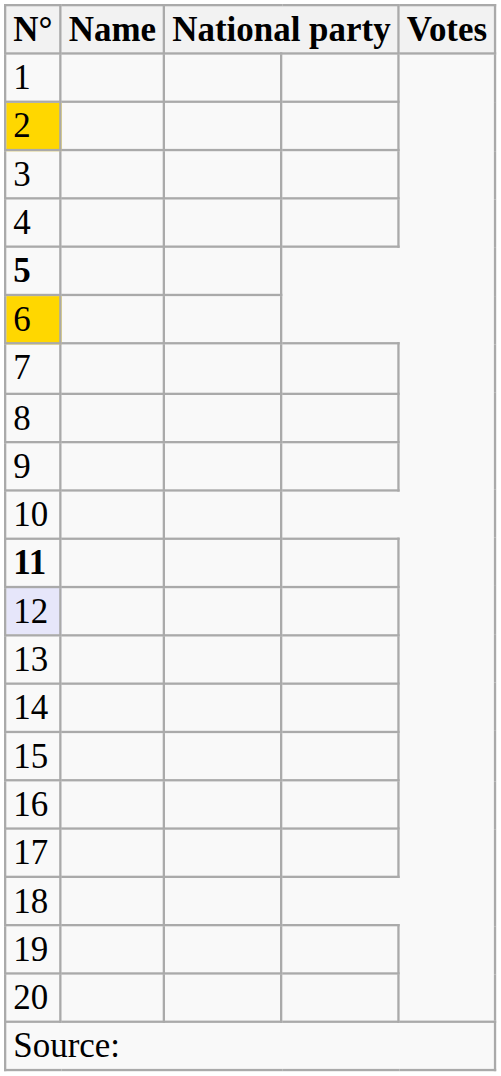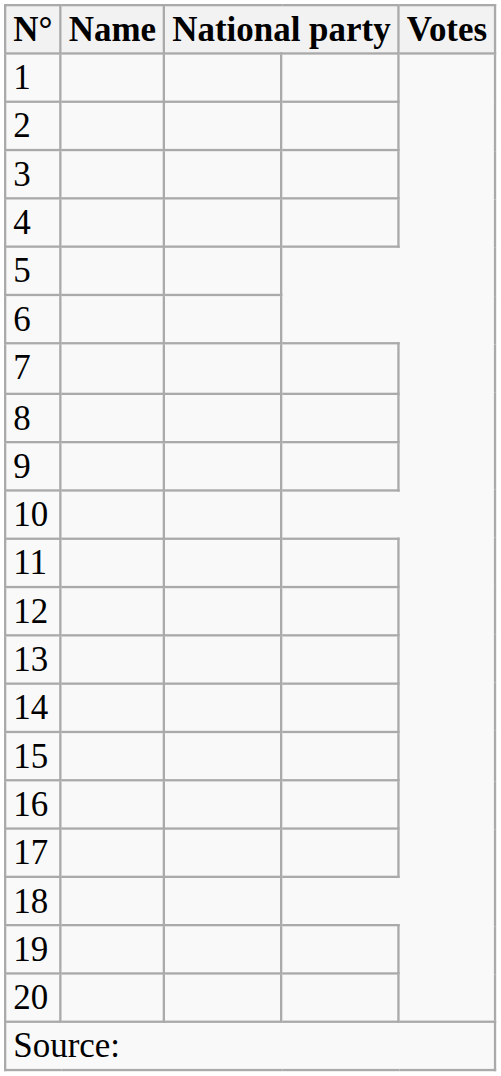(22, 125) gold background -> (22, 125) no background
(22, 271) bold -> (22, 271) normal
(22, 319) gold background -> (22, 319) no background
(30, 561) bold -> (30, 561) normal
(31, 610) lavender background -> (31, 610) no background
